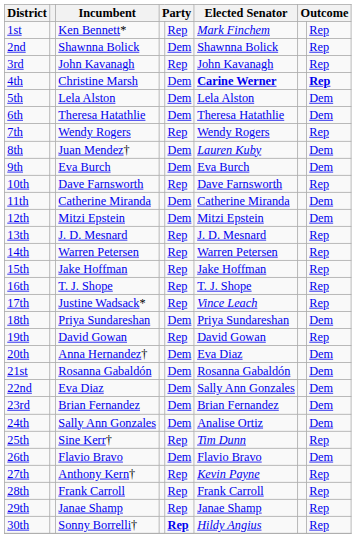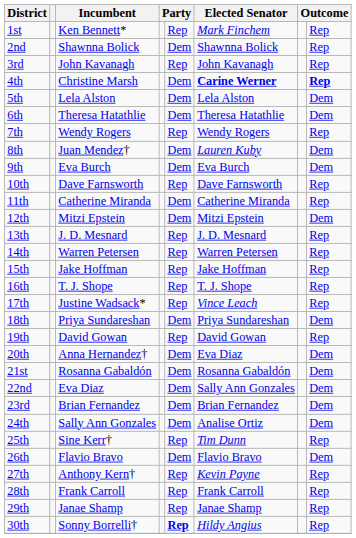(321, 200) Dem -> (319, 200) Rep
